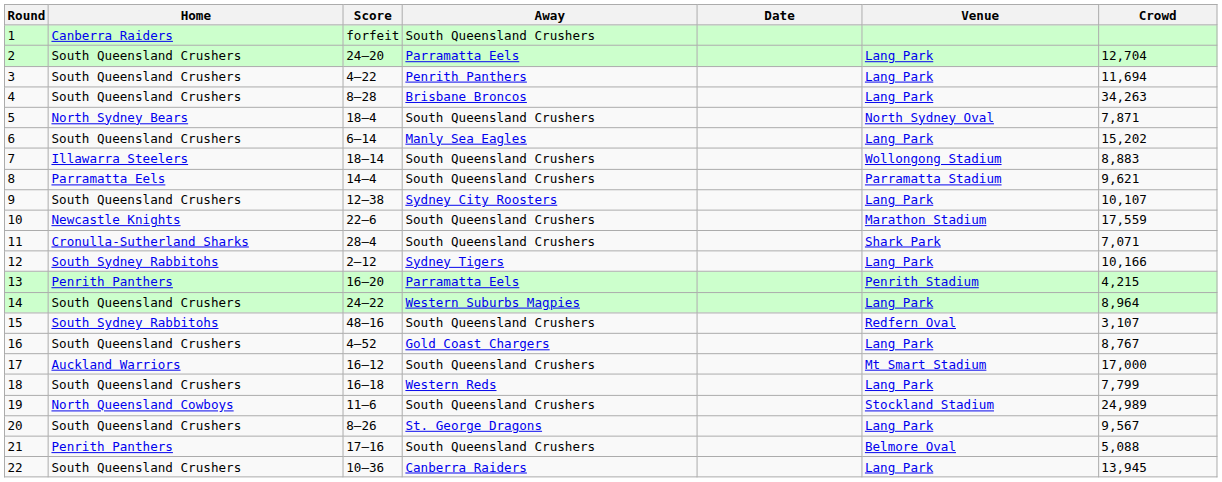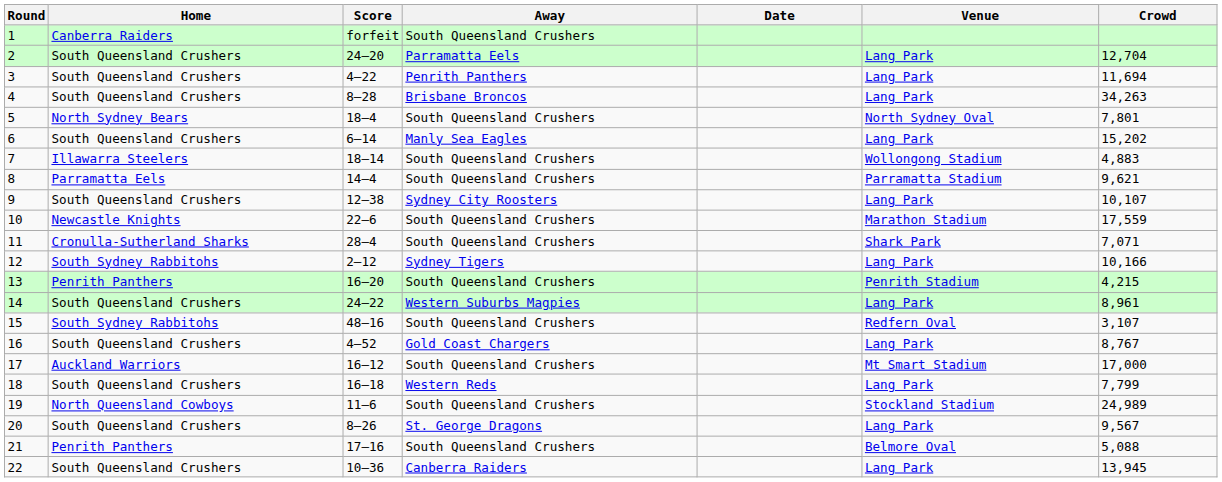(1120, 118) 7,871 -> (1120, 118) 7,801
(1120, 159) 8,883 -> (1120, 159) 4,883
(462, 282) Parramatta Eels -> (500, 282) South Queensland Crushers
(1120, 302) 8,964 -> (1120, 302) 8,961
